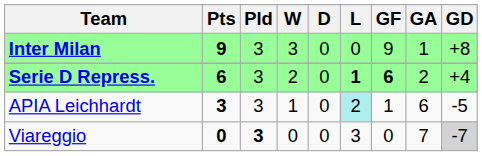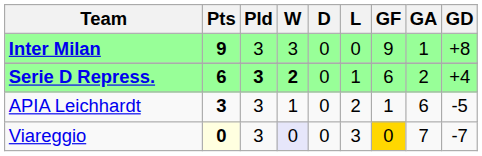(258, 77) normal -> (258, 77) bold
(293, 77) normal -> (293, 77) bold
(356, 77) bold -> (356, 77) normal
(388, 77) bold -> (388, 77) normal
(356, 106) paleturquoise background -> (356, 106) no background
(221, 135) no background -> (221, 135) lightyellow background
(258, 135) bold -> (258, 135) normal
(293, 135) no background -> (293, 135) lavender background
(388, 135) no background -> (388, 135) gold background
(460, 135) lightgrey background -> (460, 135) no background
